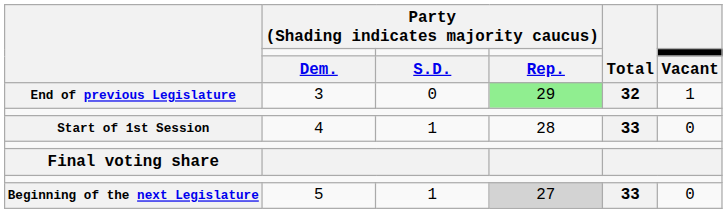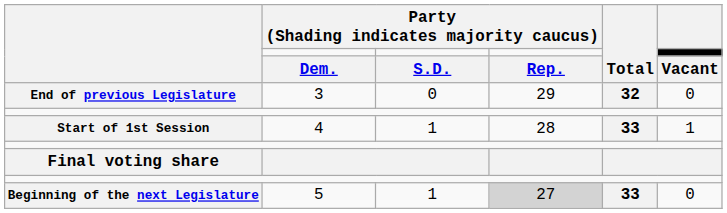(546, 95) lightgreen background -> (546, 95) no background
(690, 95) 1 -> (690, 95) 0
(690, 128) 0 -> (690, 128) 1
